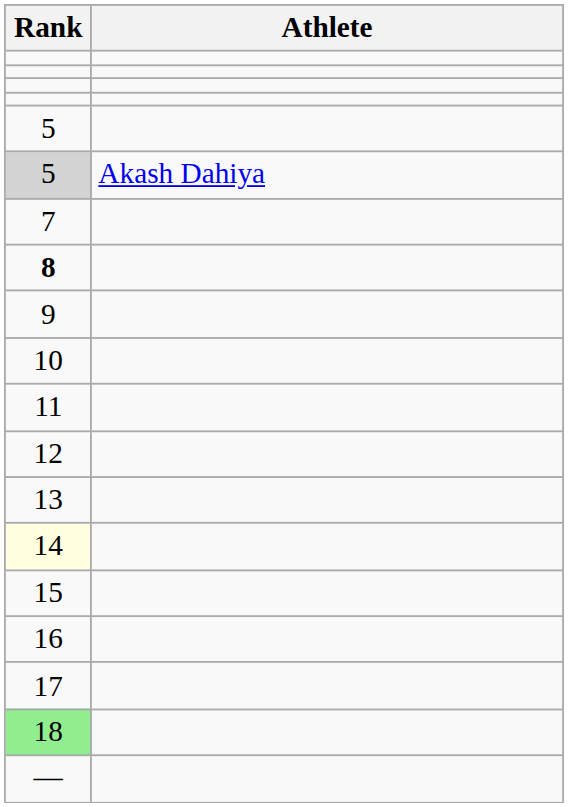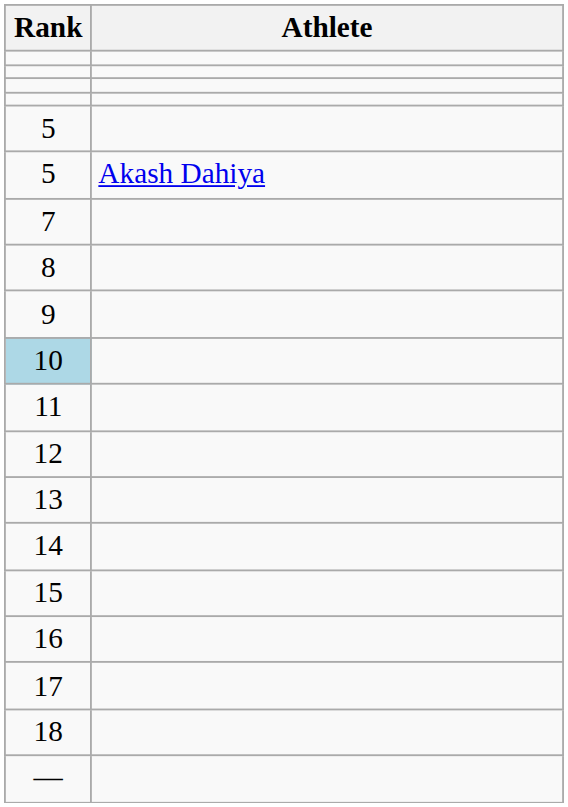(48, 174) lightgrey background -> (48, 174) no background
(48, 267) bold -> (48, 267) normal
(48, 360) no background -> (48, 360) lightblue background
(48, 546) lightyellow background -> (48, 546) no background
(48, 731) lightgreen background -> (48, 731) no background
